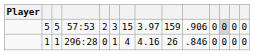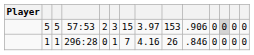(172, 27) 159 -> (172, 27) 153
(127, 42) 4 -> (127, 42) 7
